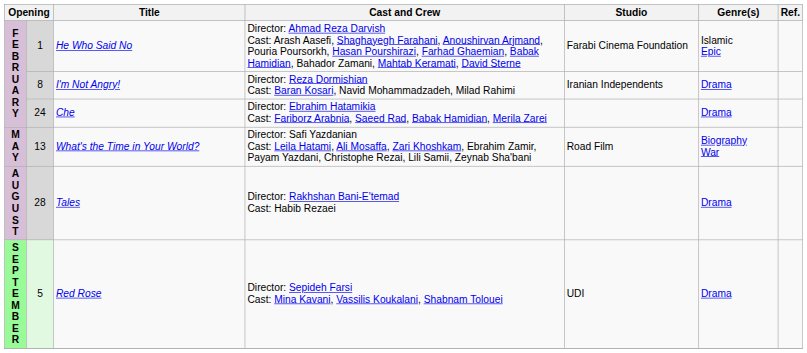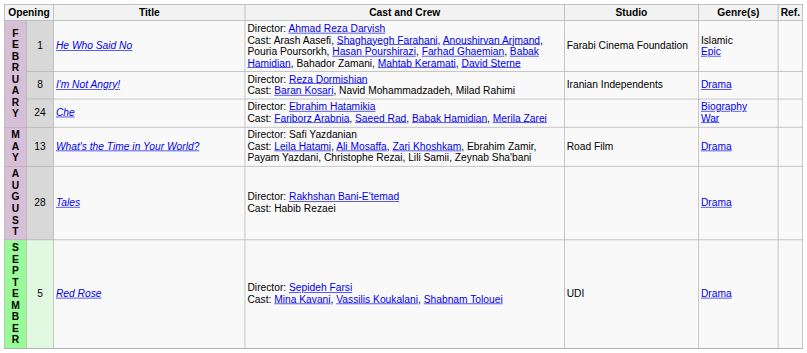(716, 113) Drama -> (724, 113) Biography War
(724, 146) Biography War -> (716, 146) Drama
